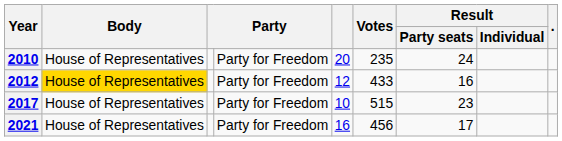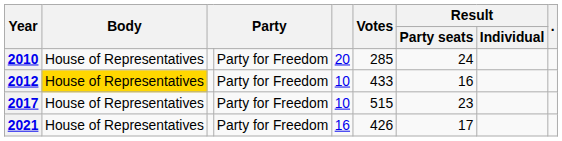(382, 59) 235 -> (382, 59) 285
(342, 81) 12 -> (342, 81) 10
(382, 125) 456 -> (382, 125) 426
